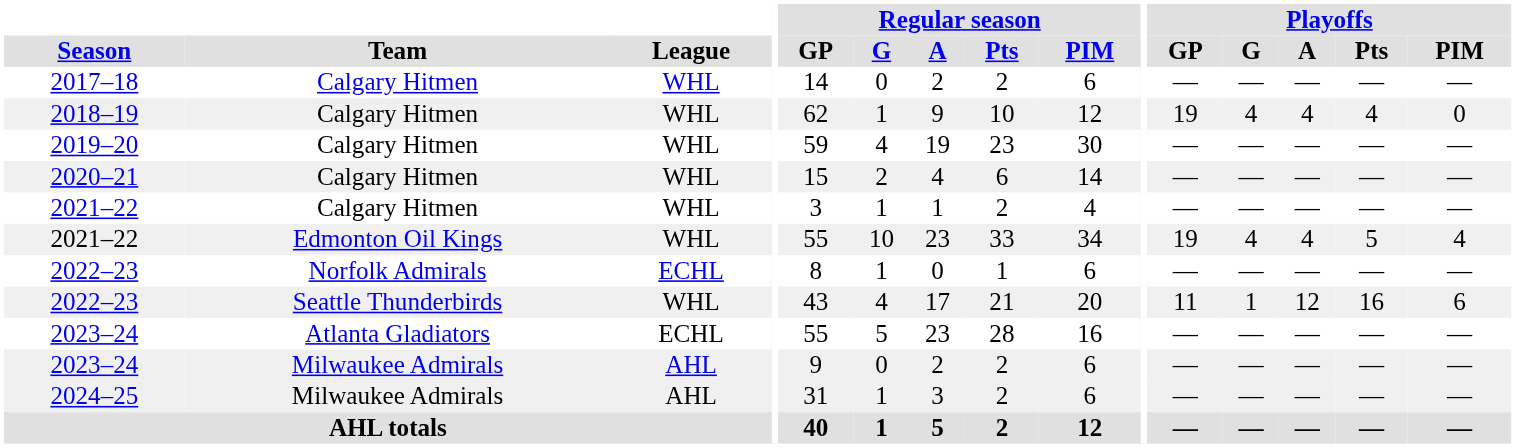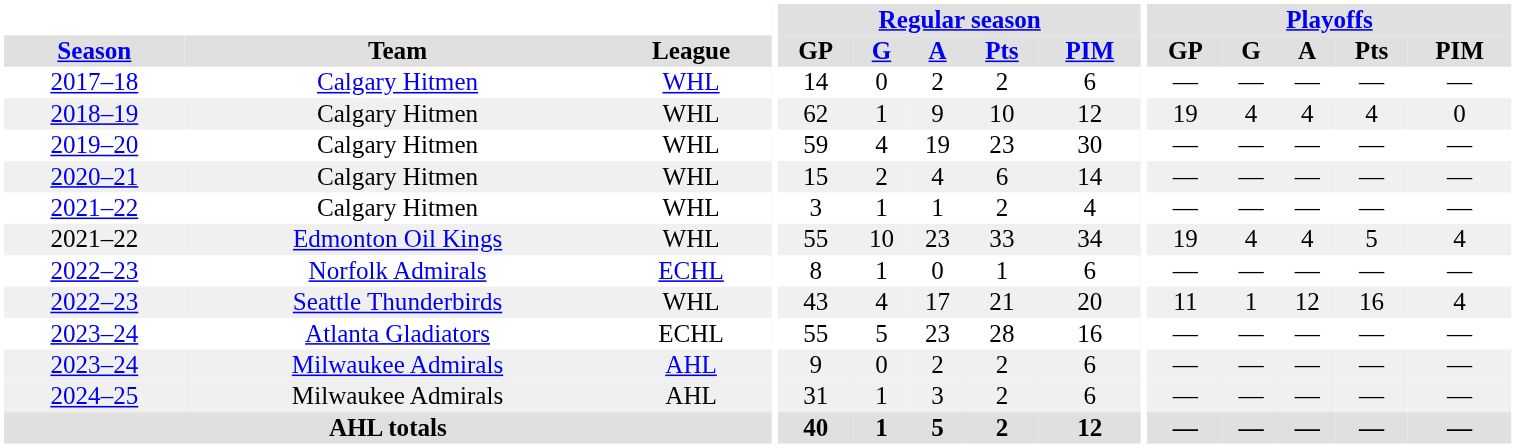(1460, 302) 6 -> (1460, 302) 4
